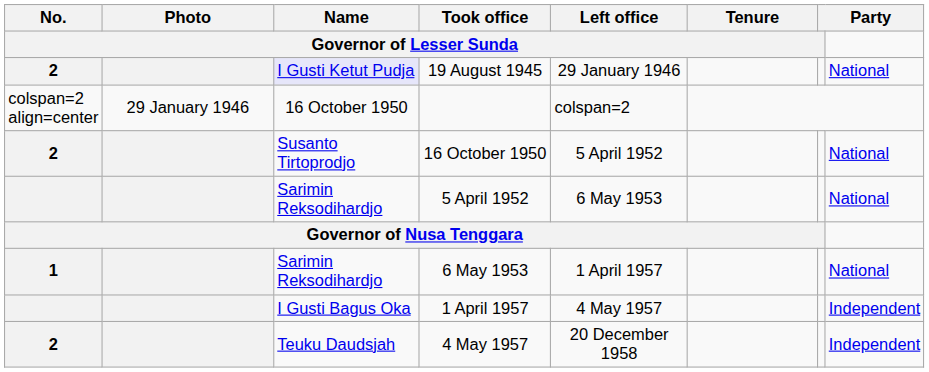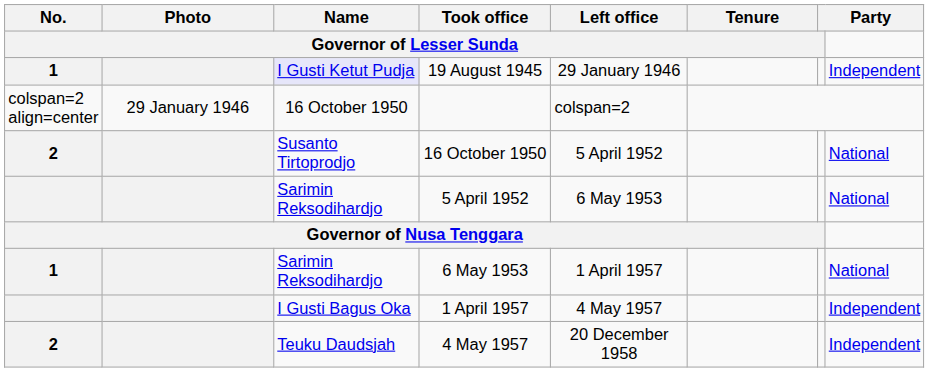(53, 70) 2 -> (53, 70) 1
(859, 70) National -> (875, 70) Independent
